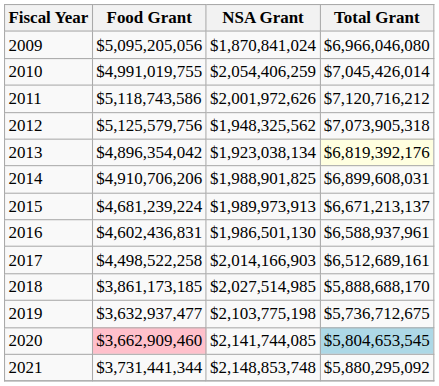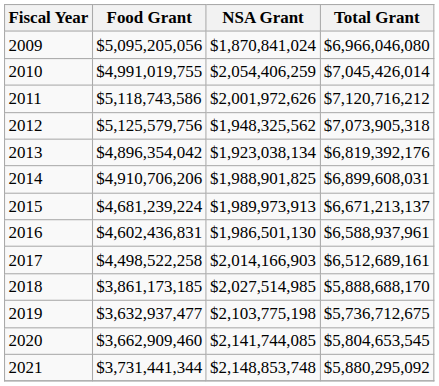(377, 152) lightyellow background -> (377, 152) no background
(149, 340) pink background -> (149, 340) no background
(377, 340) lightblue background -> (377, 340) no background
